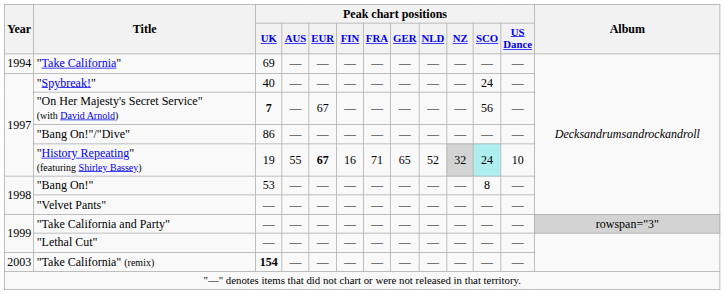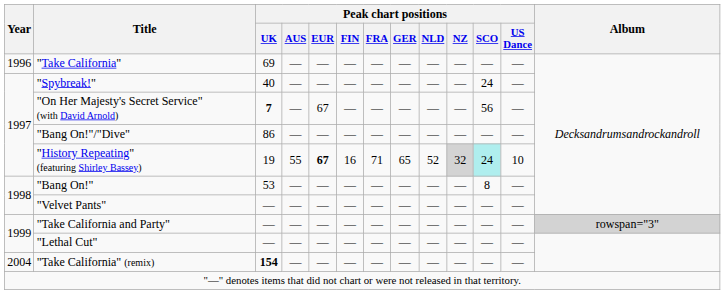(19, 63) 1994 -> (19, 63) 1996
(19, 261) 2003 -> (19, 261) 2004
